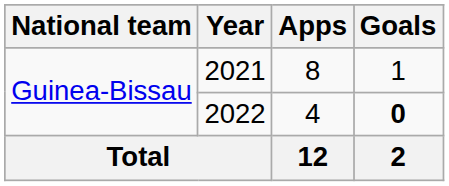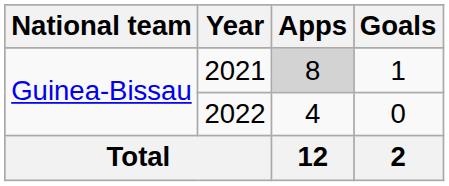(313, 69) no background -> (313, 69) lightgrey background
(398, 113) bold -> (398, 113) normal
